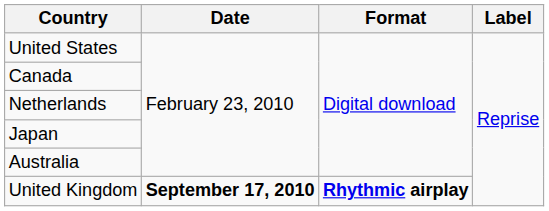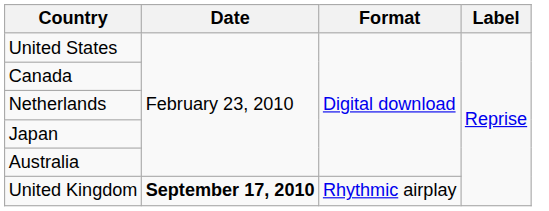(396, 190) bold -> (390, 190) normal
